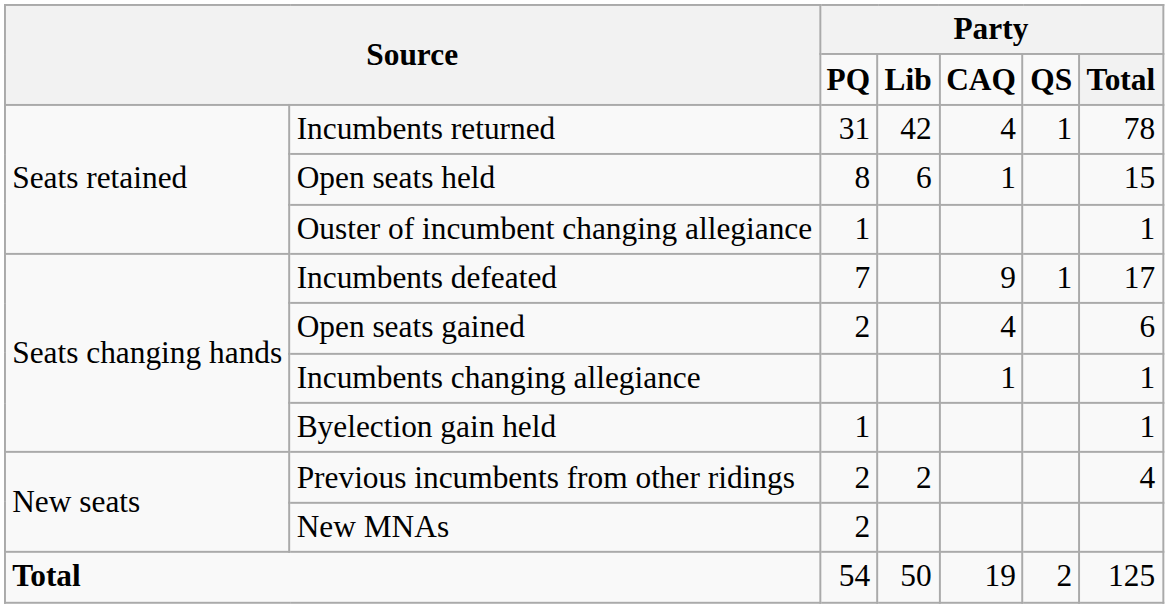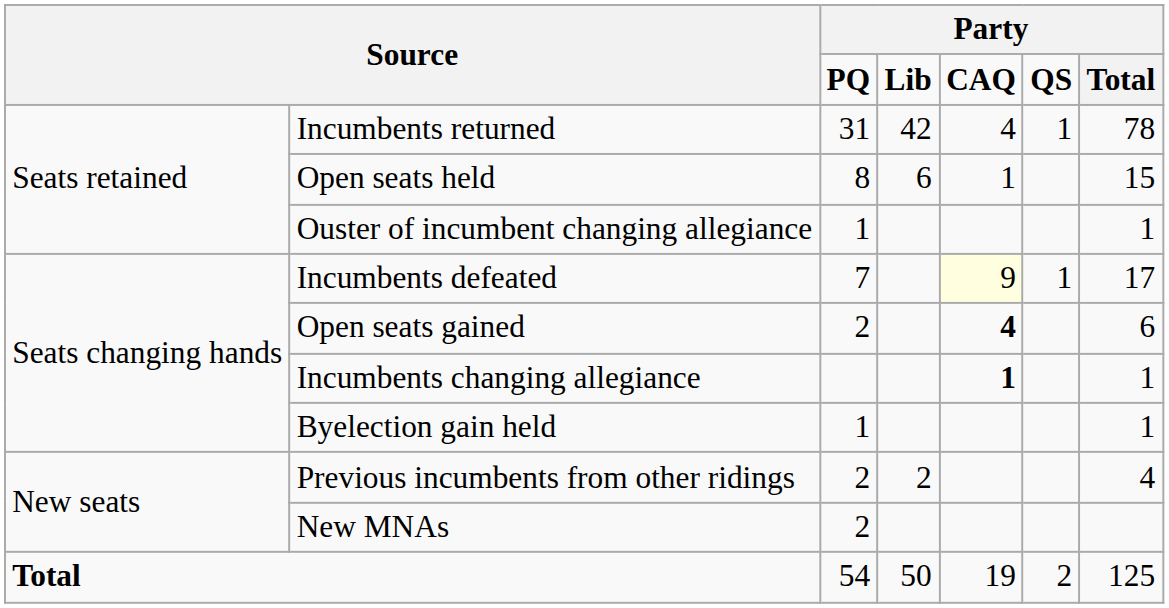(1008, 278) no background -> (1008, 278) lightyellow background
(1008, 327) normal -> (1008, 327) bold
(1008, 377) normal -> (1008, 377) bold
